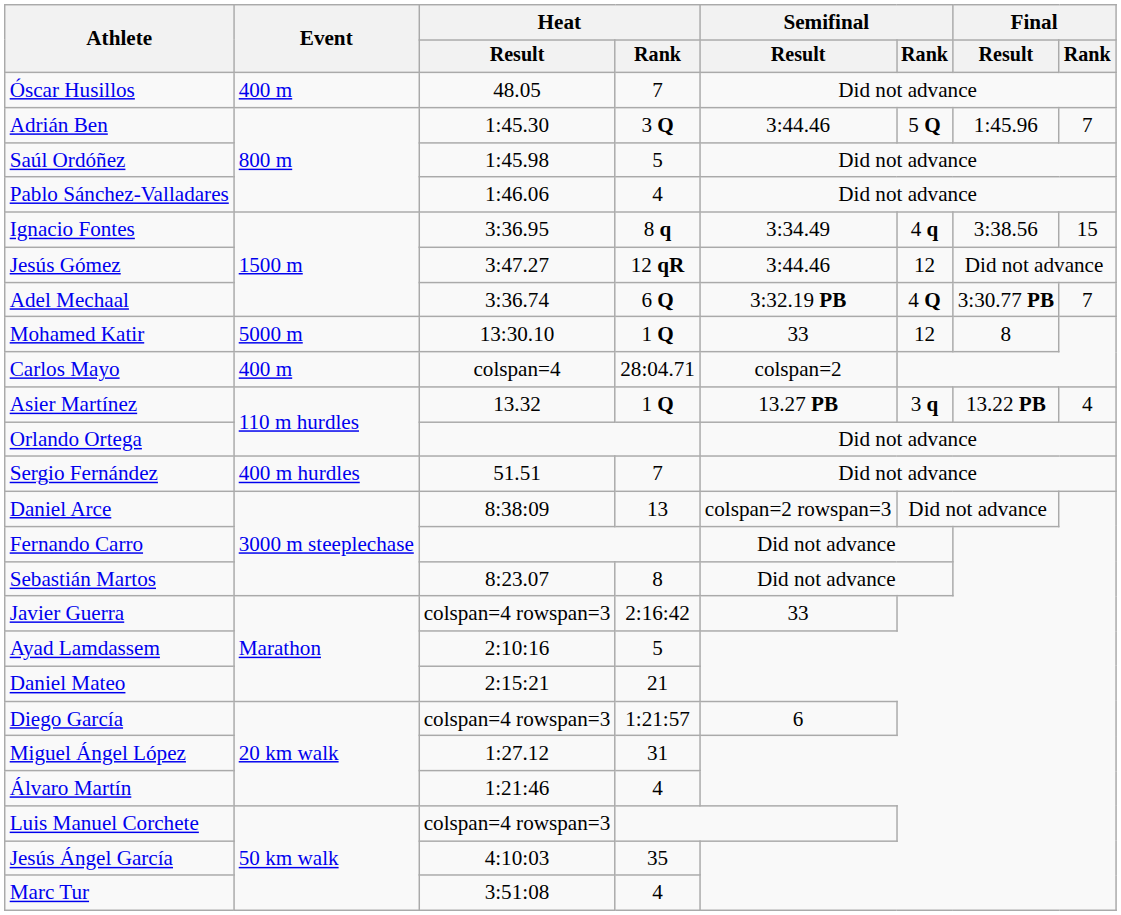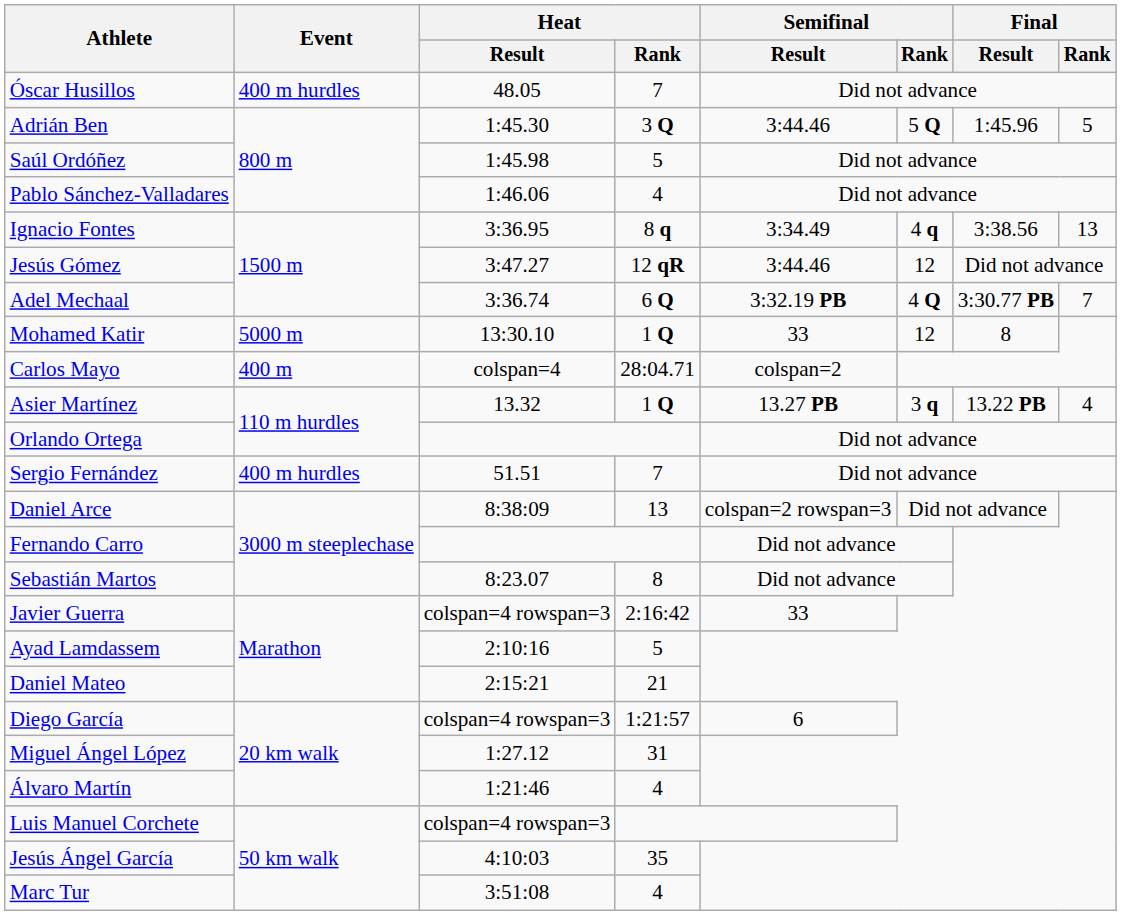(265, 90) 400 m -> (299, 90) 400 m hurdles
(1087, 125) 7 -> (1087, 125) 5
(1087, 229) 15 -> (1087, 229) 13
